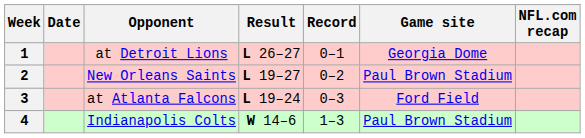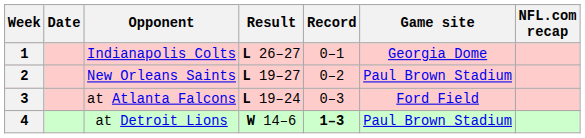(162, 54) at Detroit Lions -> (162, 54) Indianapolis Colts
(162, 121) Indianapolis Colts -> (162, 121) at Detroit Lions
(332, 121) normal -> (332, 121) bold
